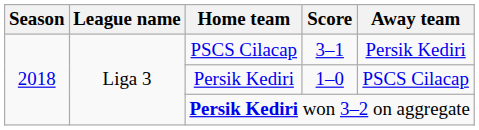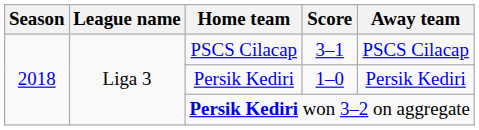(416, 49) Persik Kediri -> (416, 49) PSCS Cilacap
(416, 79) PSCS Cilacap -> (416, 79) Persik Kediri
